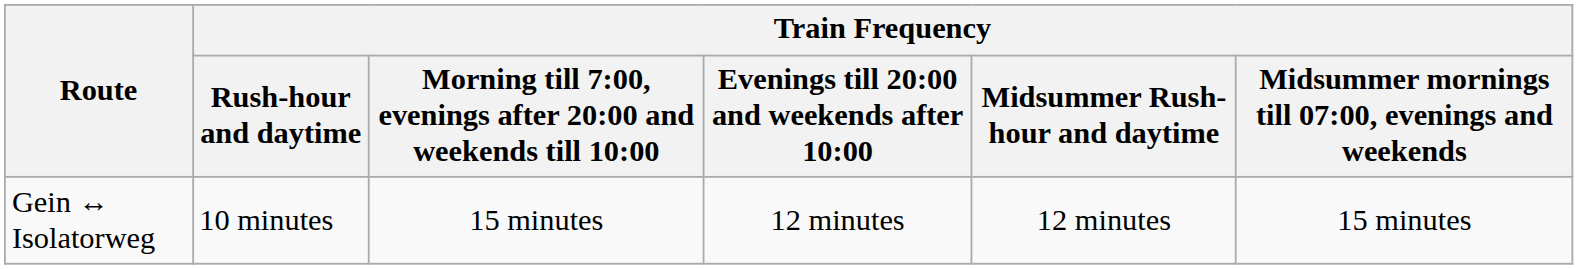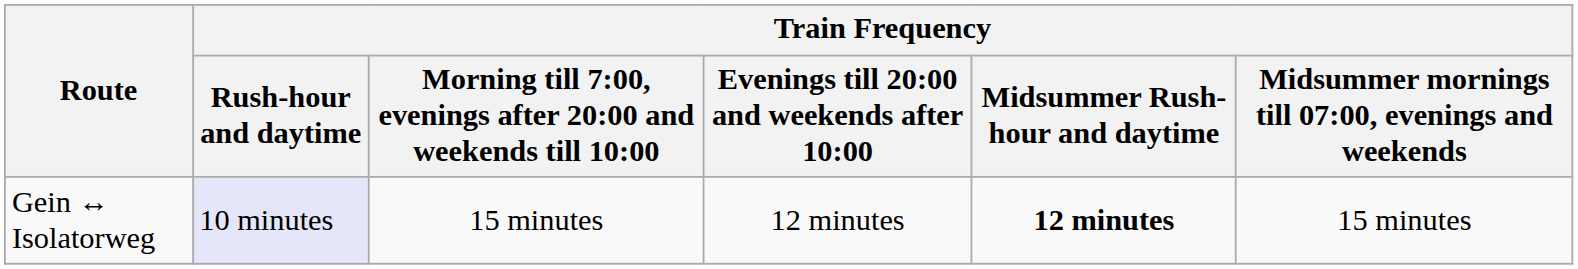(266, 220) no background -> (266, 220) lavender background
(1104, 220) normal -> (1104, 220) bold
